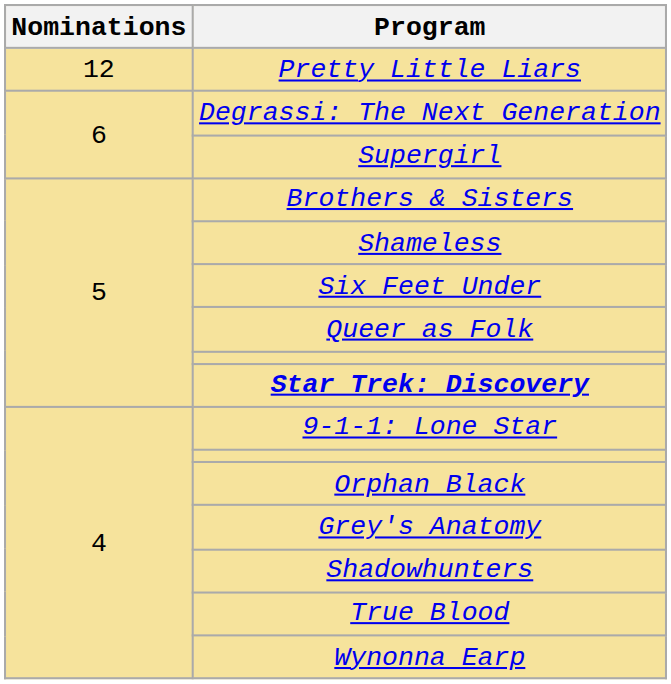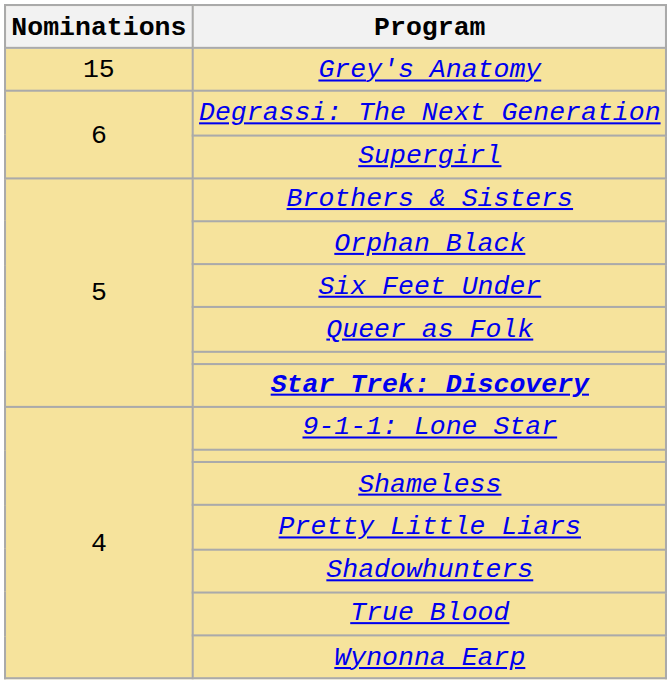(99, 70) 12 -> (99, 70) 15
(430, 70) Pretty Little Liars -> (430, 70) Grey's Anatomy
(430, 243) Shameless -> (430, 243) Orphan Black
(430, 484) Orphan Black -> (430, 484) Shameless
(430, 527) Grey's Anatomy -> (430, 527) Pretty Little Liars
